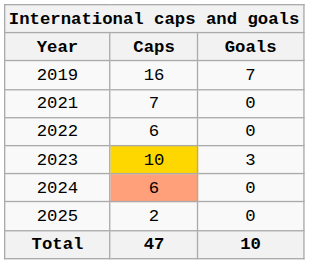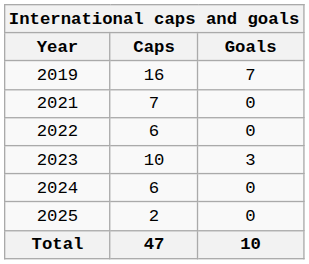(154, 160) gold background -> (154, 160) no background
(154, 188) lightsalmon background -> (154, 188) no background
